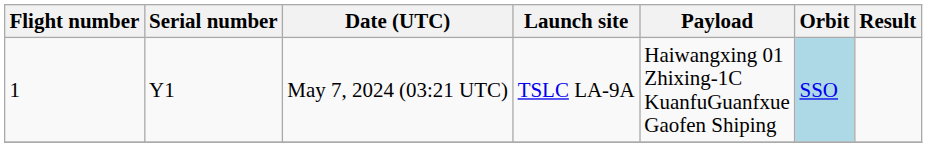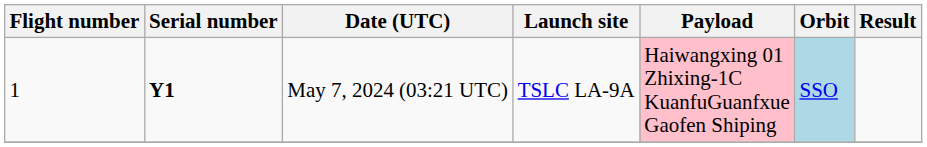(162, 89) normal -> (162, 89) bold
(717, 89) no background -> (717, 89) pink background
